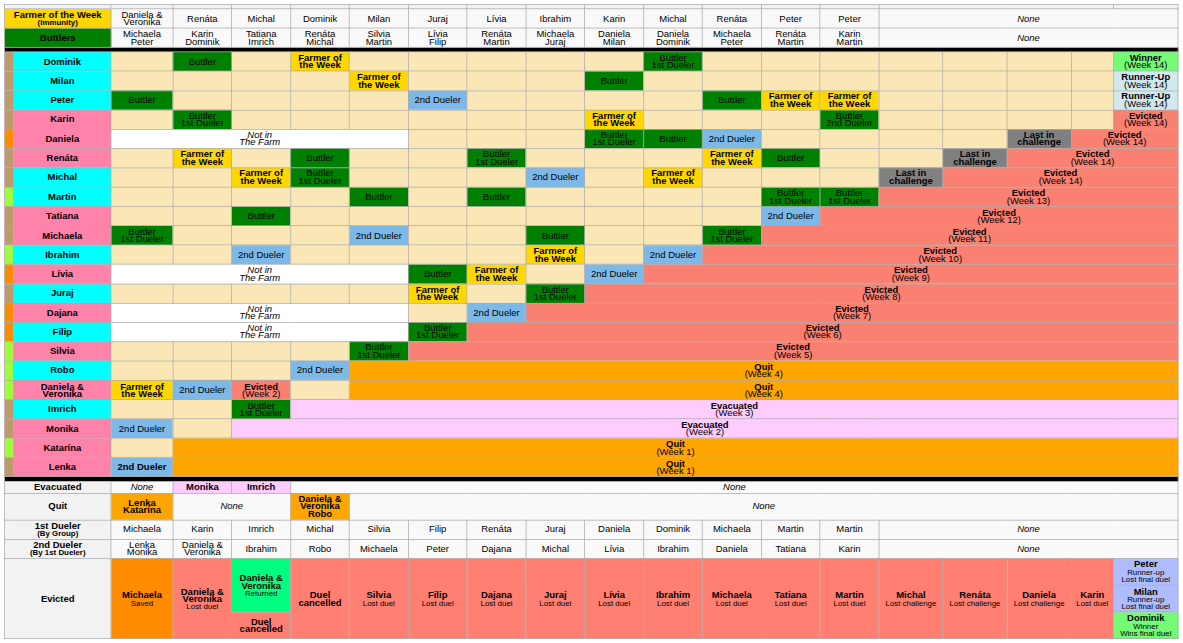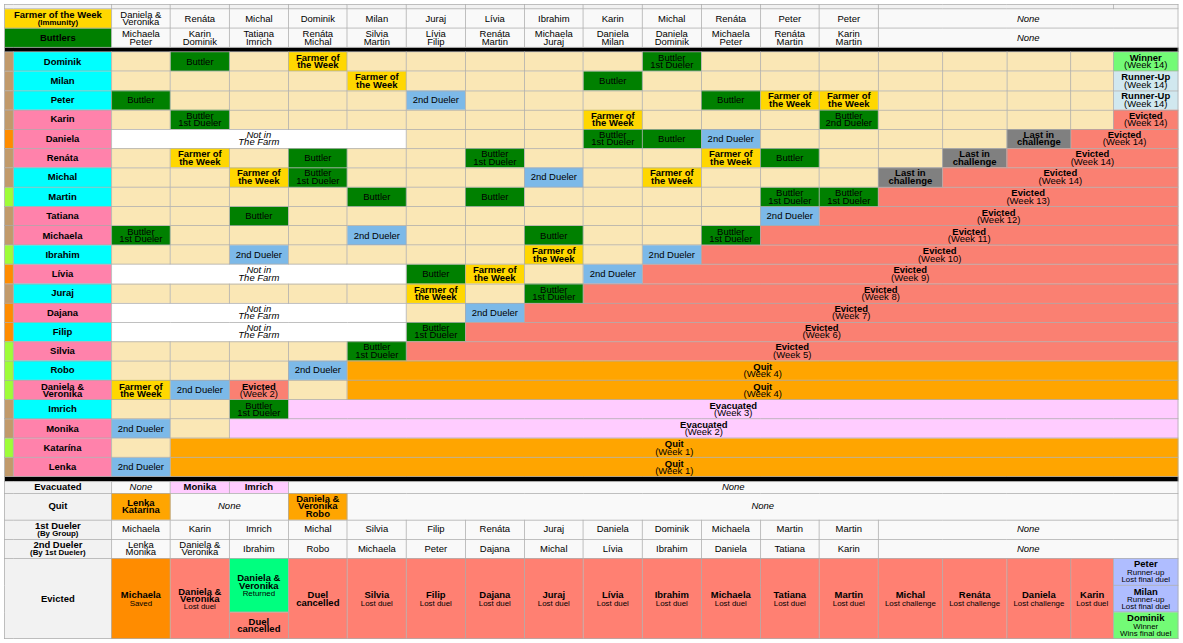(142, 467) bold -> (141, 467) normal
